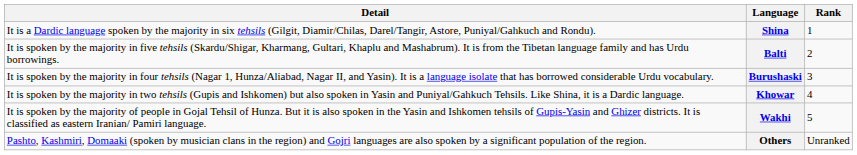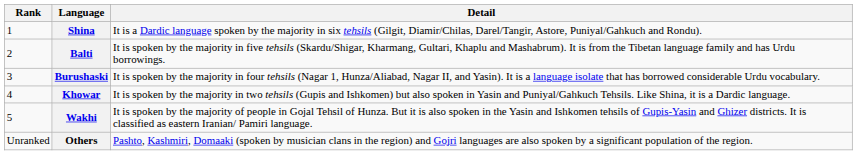columns swapped: (828, 13) <-> (375, 13)
